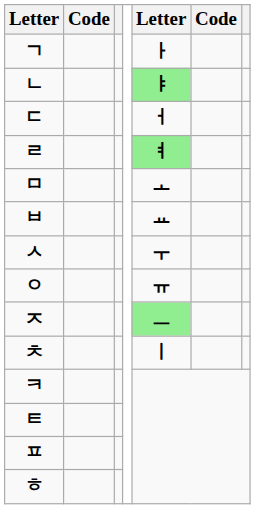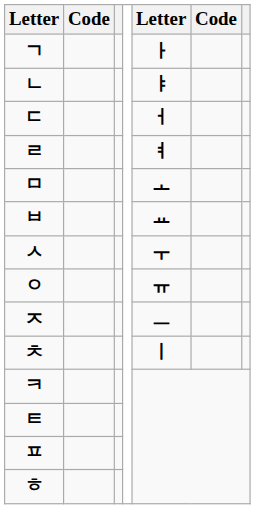(161, 84) lightgreen background -> (161, 84) no background
(161, 151) lightgreen background -> (161, 151) no background
(161, 318) lightgreen background -> (161, 318) no background
